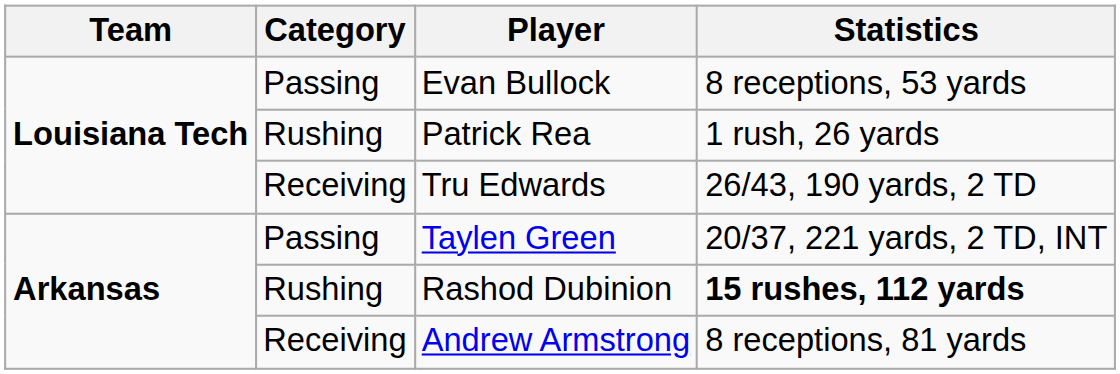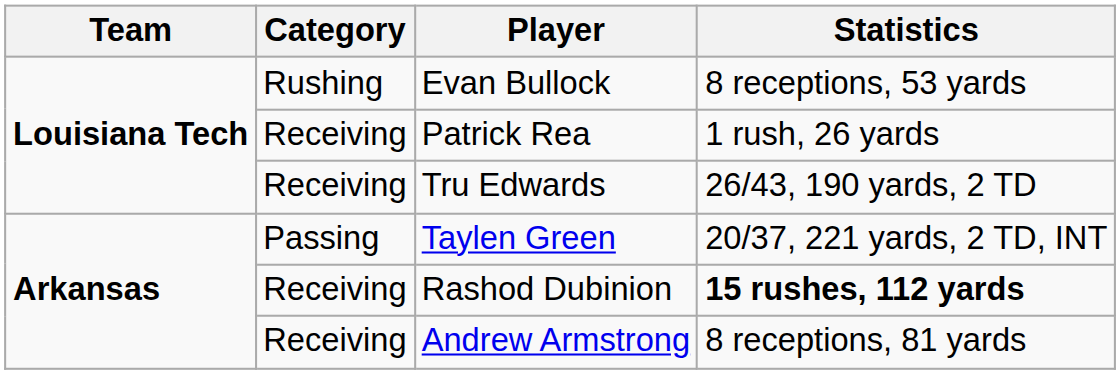(321, 82) Passing -> (323, 82) Rushing
(323, 134) Rushing -> (335, 134) Receiving
(323, 289) Rushing -> (335, 289) Receiving
